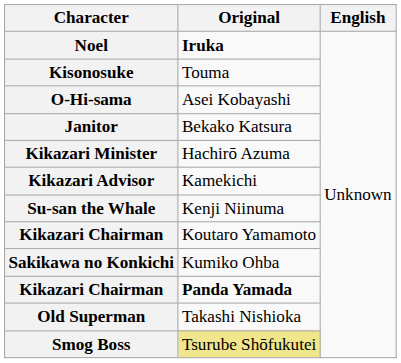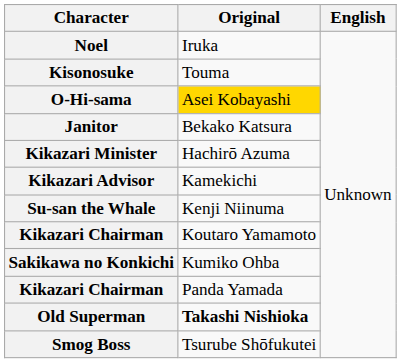(203, 45) bold -> (200, 45) normal
(236, 99) no background -> (236, 99) gold background
(237, 289) bold -> (232, 289) normal
(241, 316) normal -> (245, 316) bold
(249, 343) khaki background -> (249, 343) no background
